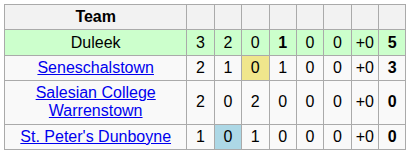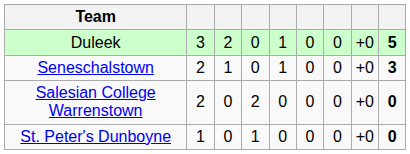(283, 42) bold -> (283, 42) normal
(255, 67) khaki background -> (255, 67) no background
(228, 136) lightblue background -> (228, 136) no background
